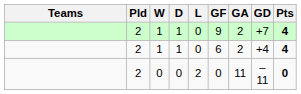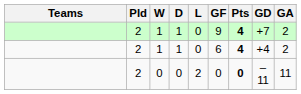columns swapped: (240, 13) <-> (285, 13)
